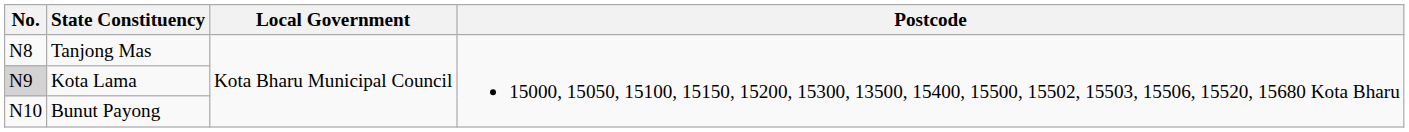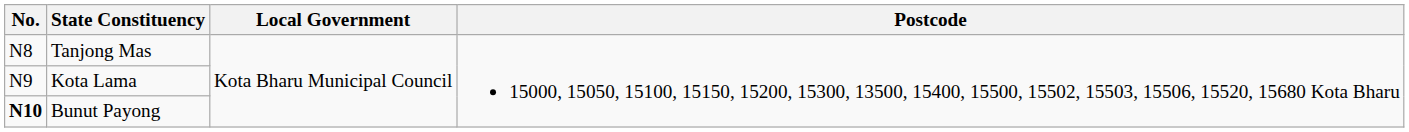(21, 80) lightgrey background -> (21, 80) no background
(26, 111) normal -> (26, 111) bold
